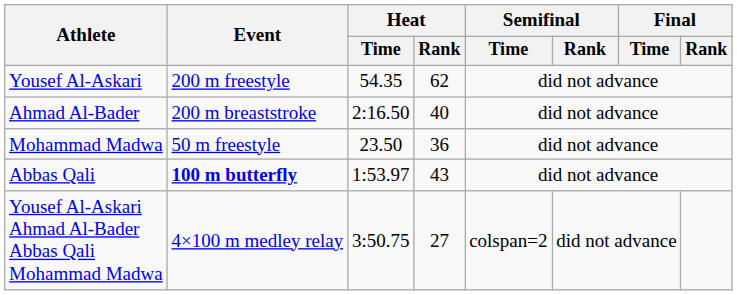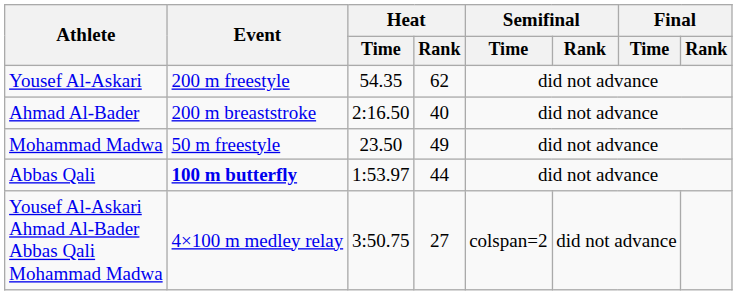(439, 144) 36 -> (439, 144) 49
(439, 175) 43 -> (439, 175) 44
